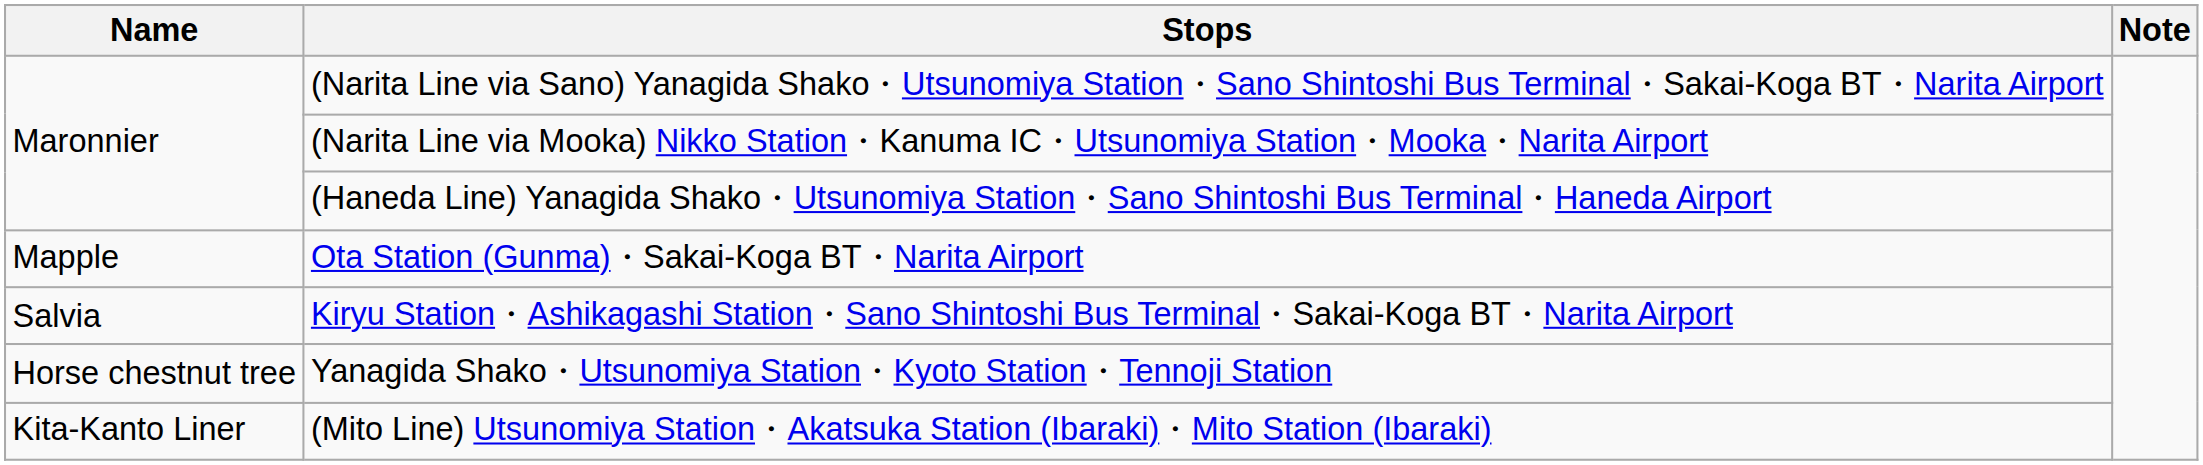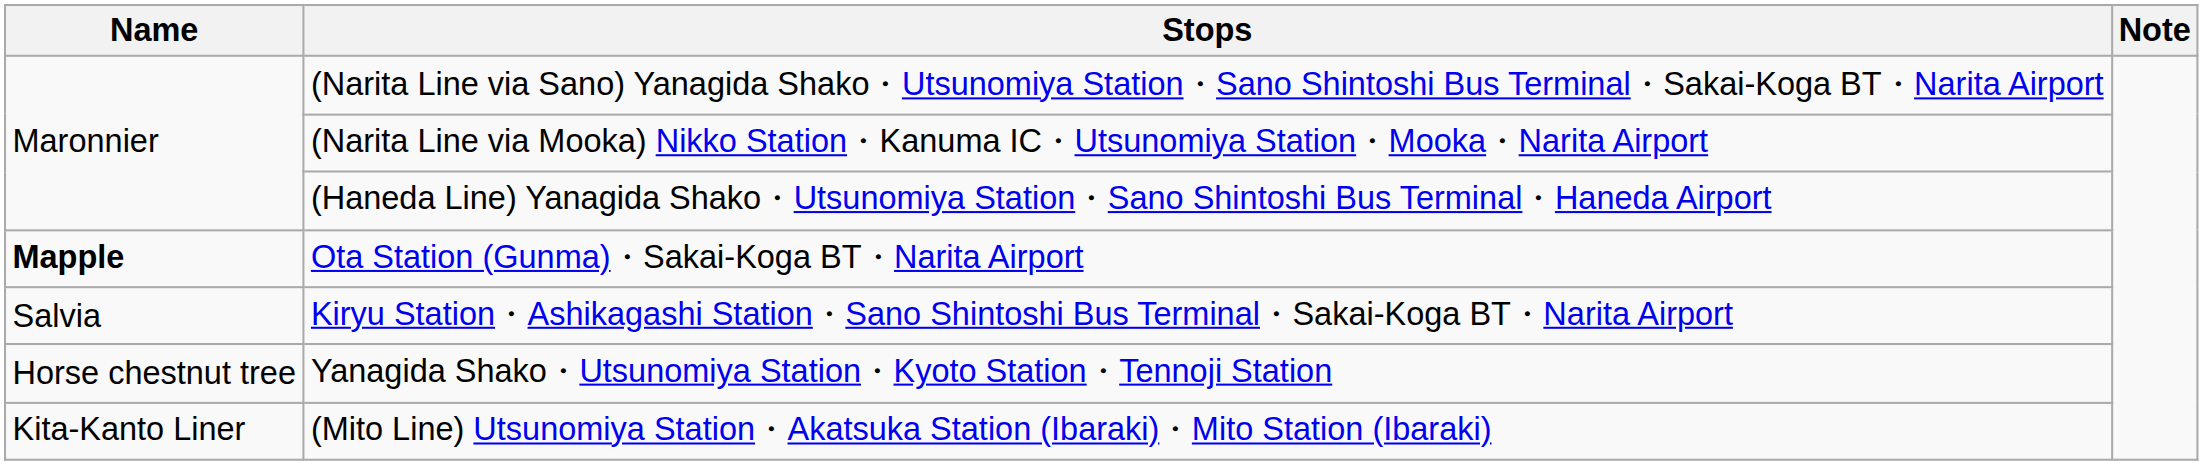(66, 257) normal -> (68, 257) bold
